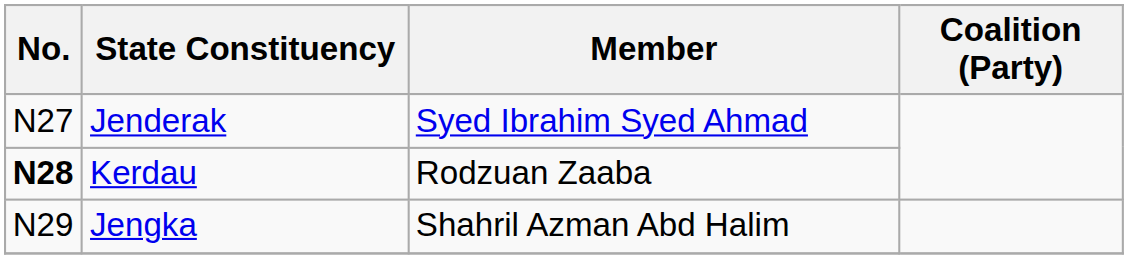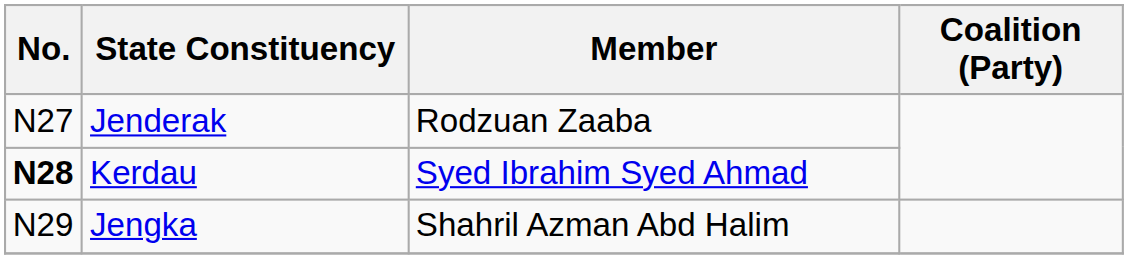(612, 120) Syed Ibrahim Syed Ahmad -> (534, 120) Rodzuan Zaaba
(534, 173) Rodzuan Zaaba -> (612, 173) Syed Ibrahim Syed Ahmad
